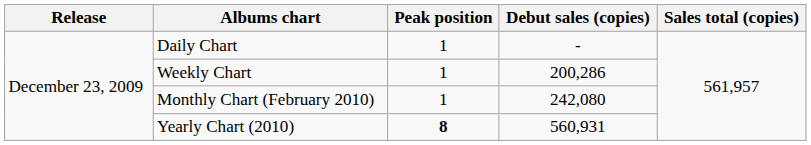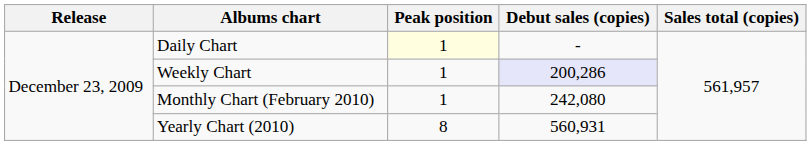(443, 45) no background -> (443, 45) lightyellow background
(578, 72) no background -> (578, 72) lavender background
(443, 126) bold -> (443, 126) normal
